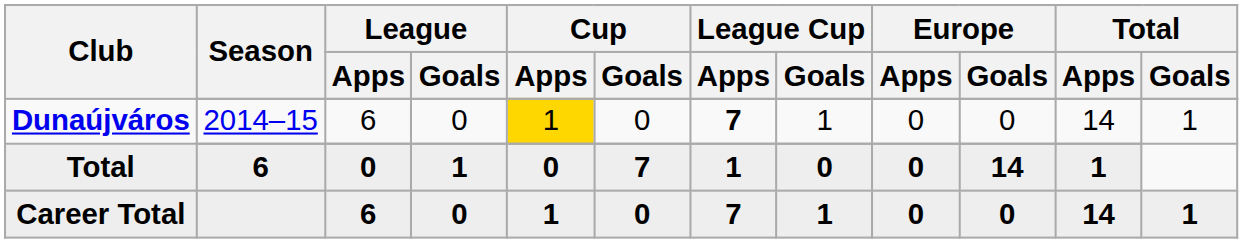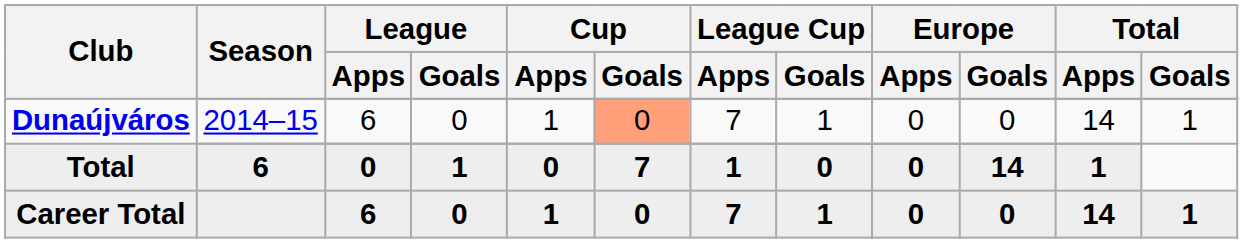(551, 121) gold background -> (551, 121) no background
(642, 121) no background -> (642, 121) lightsalmon background
(733, 121) bold -> (733, 121) normal
